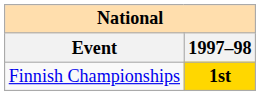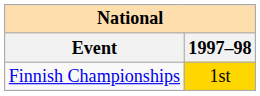(220, 76) bold -> (220, 76) normal
